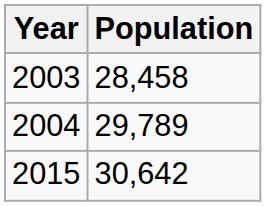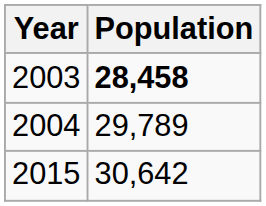(142, 77) normal -> (142, 77) bold
